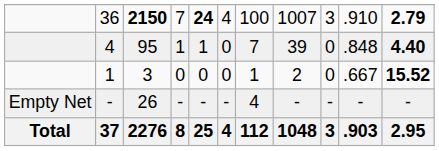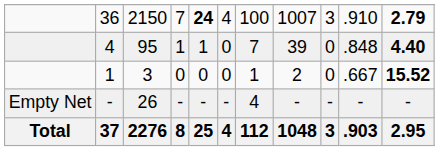(147, 18) bold -> (147, 18) normal
